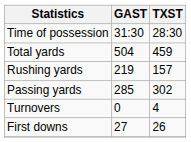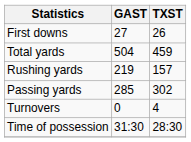rows swapped: (37, 127) <-> (58, 33)
